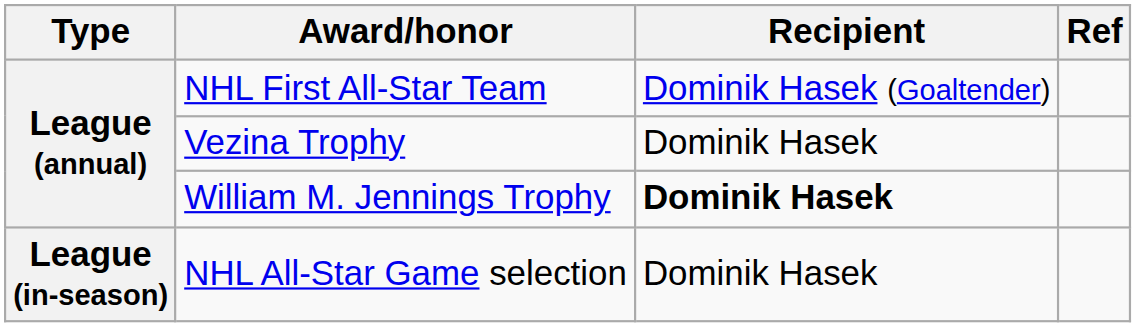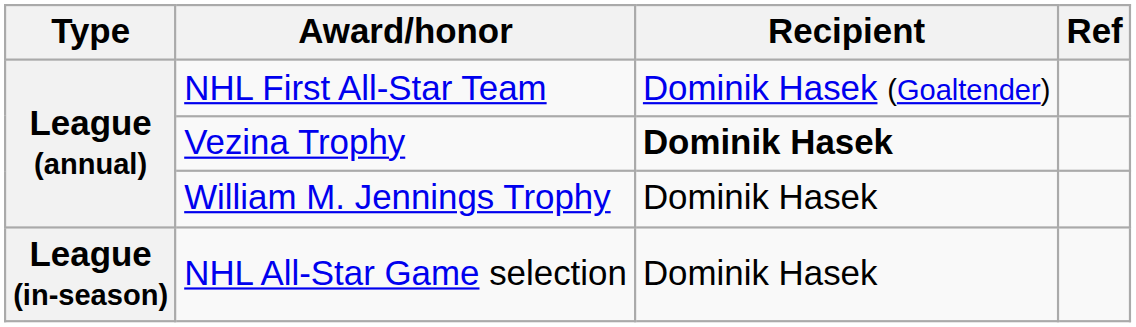(760, 142) normal -> (768, 142) bold
(768, 198) bold -> (760, 198) normal
